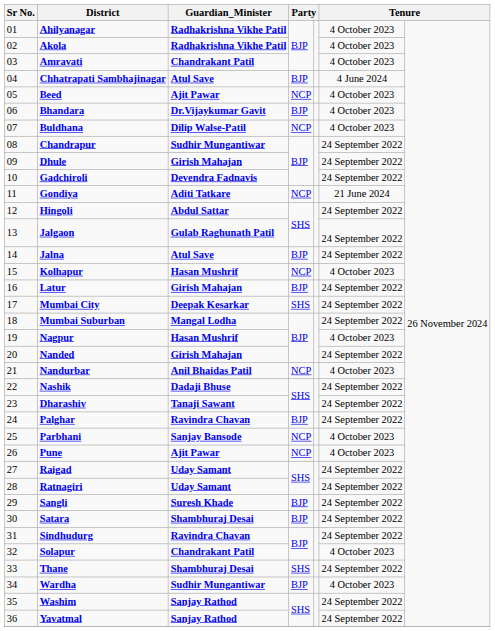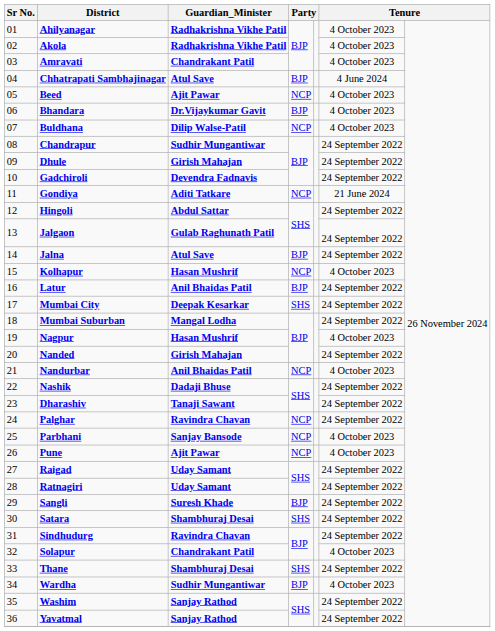(206, 288) Girish Mahajan -> (211, 288) Anil Bhaidas Patil
(299, 420) BJP -> (301, 420) NCP
(299, 519) BJP -> (301, 519) SHS
